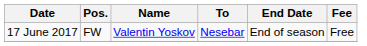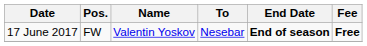(287, 32) normal -> (290, 32) bold
(342, 32) normal -> (347, 32) bold
